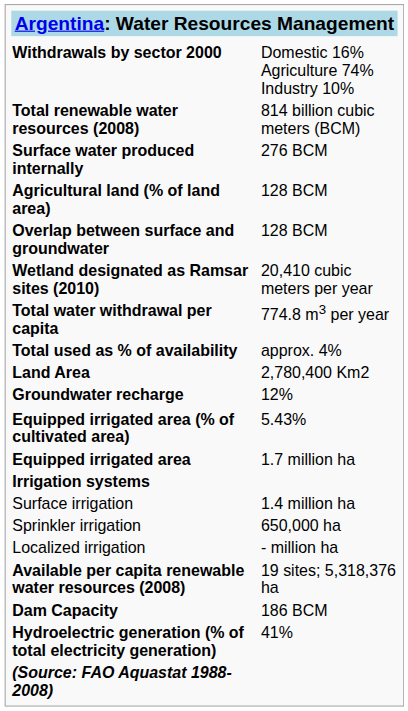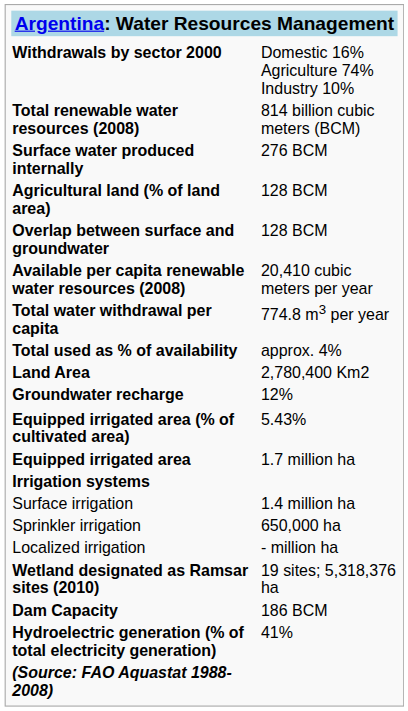(130, 279) Wetland designated as Ramsar sites (2010) -> (128, 279) Available per capita renewable water resources (2008)
(128, 579) Available per capita renewable water resources (2008) -> (130, 579) Wetland designated as Ramsar sites (2010)
